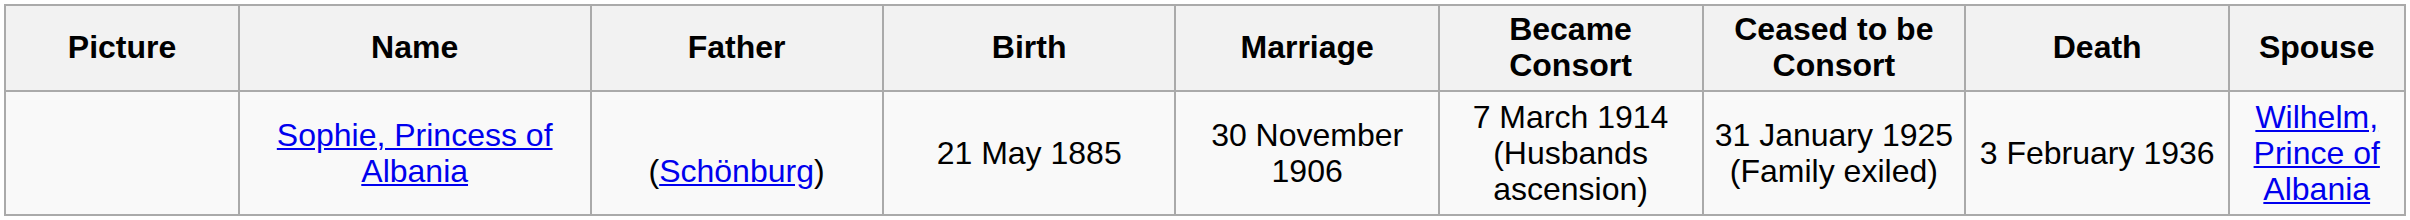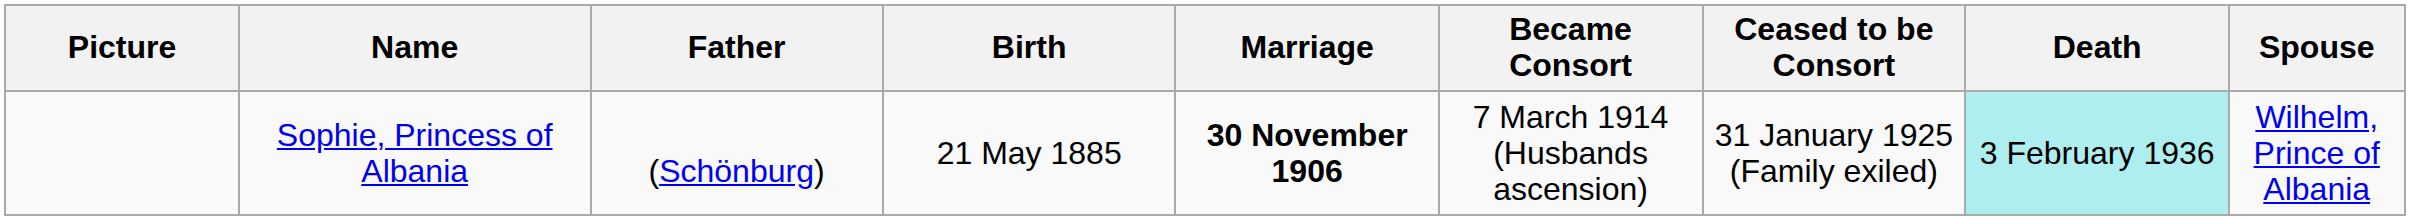(1307, 152) normal -> (1307, 152) bold
(2097, 152) no background -> (2097, 152) paleturquoise background
